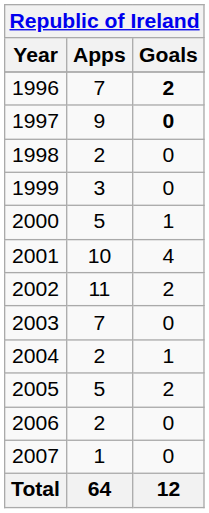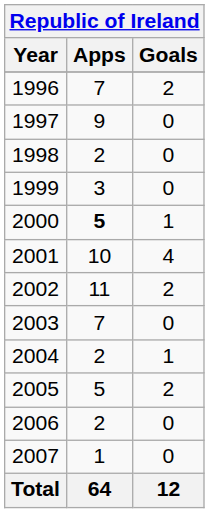(168, 88) bold -> (168, 88) normal
(168, 121) bold -> (168, 121) normal
(99, 222) normal -> (99, 222) bold
